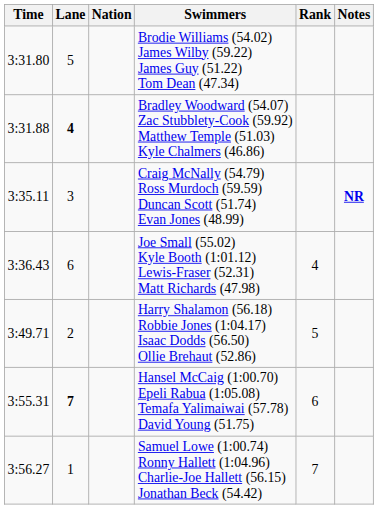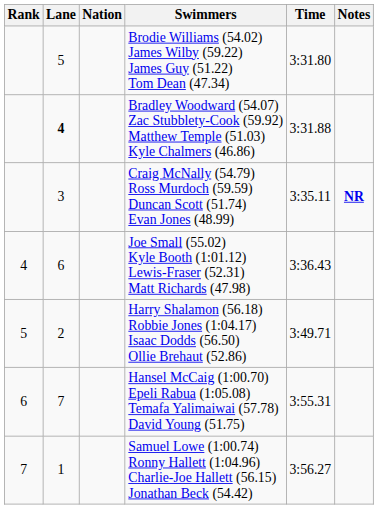columns swapped: (315, 15) <-> (28, 15)
(71, 401) bold -> (61, 401) normal
